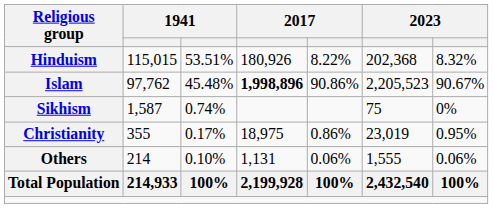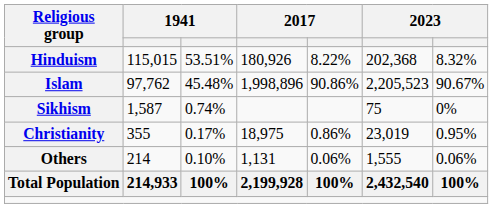(272, 84) bold -> (272, 84) normal
